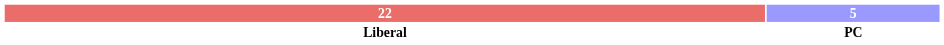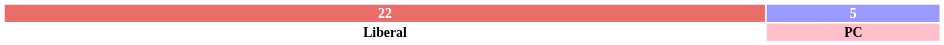(853, 32) no background -> (853, 32) pink background
